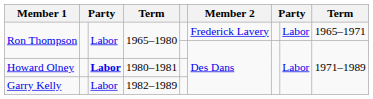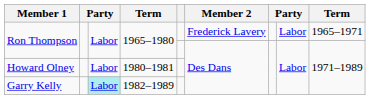(106, 67) bold -> (104, 67) normal
(104, 85) no background -> (104, 85) paleturquoise background
